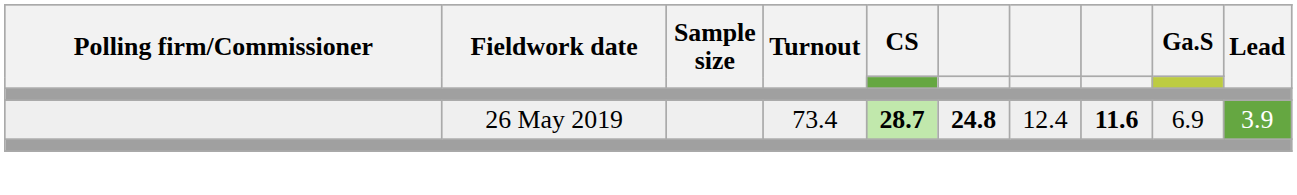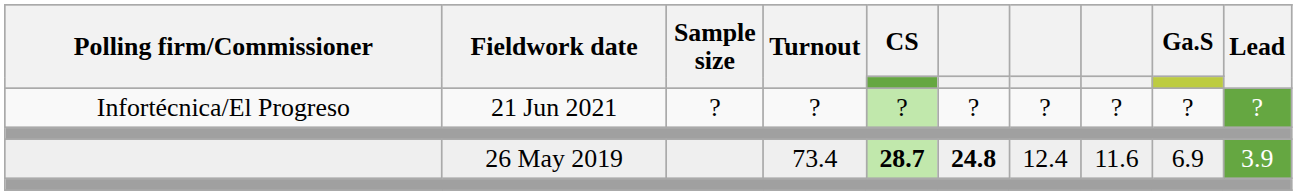+ row: (554, 107)
(1117, 119) bold -> (1117, 158) normal
